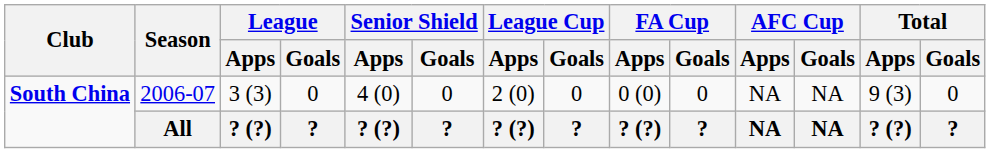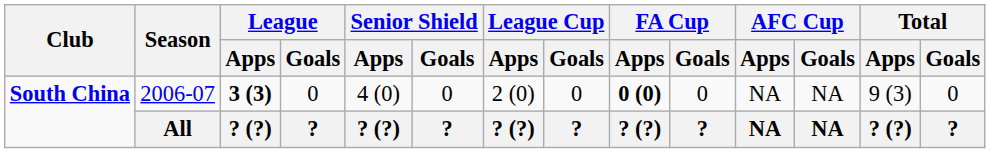(250, 93) normal -> (250, 93) bold
(640, 93) normal -> (640, 93) bold
